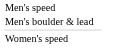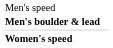(49, 21) normal -> (52, 21) bold
(37, 38) normal -> (39, 38) bold
